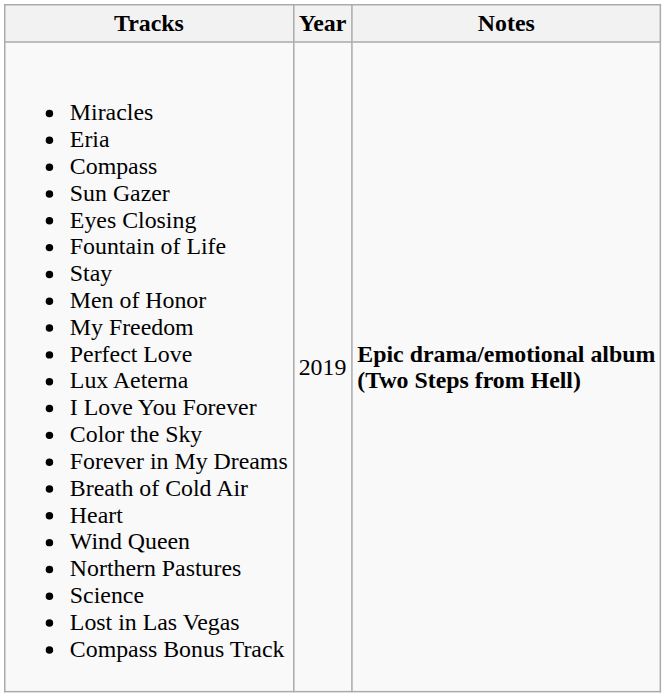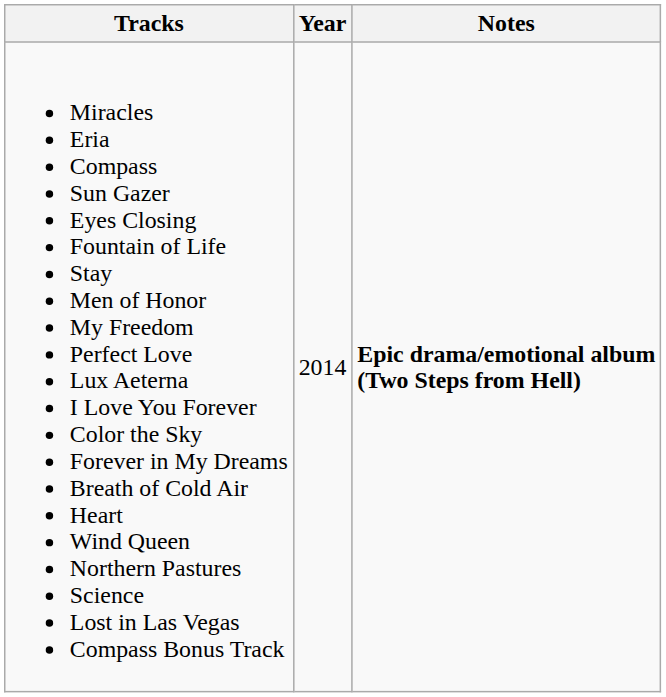(322, 366) 2019 -> (322, 366) 2014
